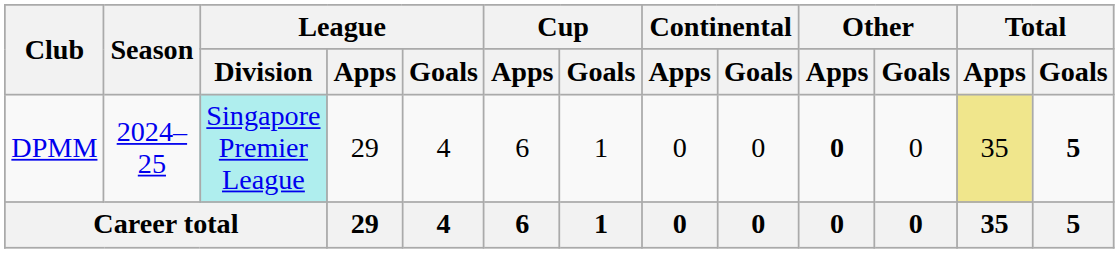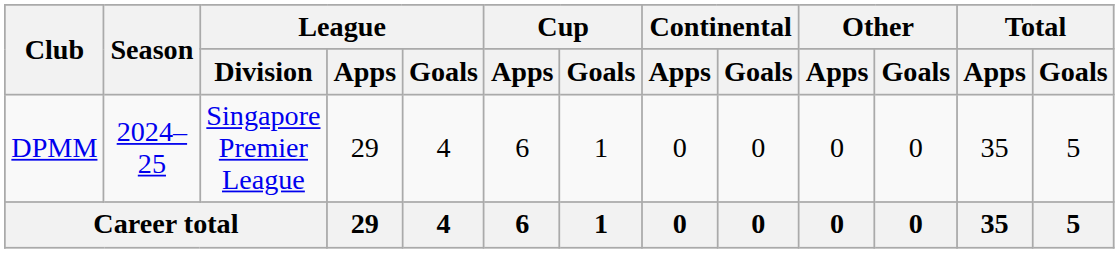(263, 147) paleturquoise background -> (263, 147) no background
(837, 147) bold -> (837, 147) normal
(995, 147) khaki background -> (995, 147) no background
(1073, 147) bold -> (1073, 147) normal
